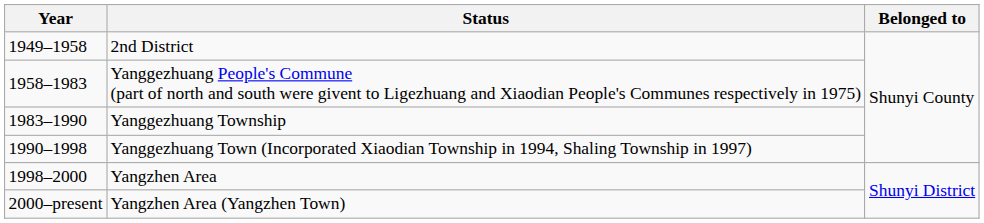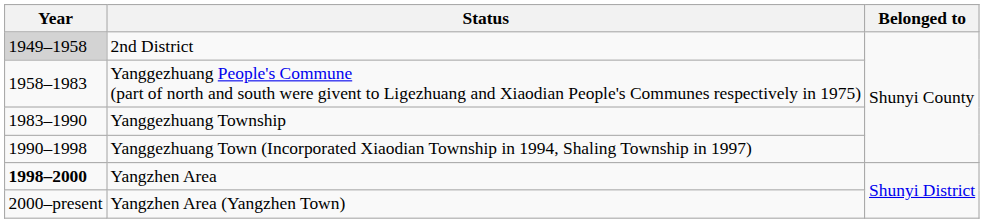(48, 45) no background -> (48, 45) lightgrey background
(48, 176) normal -> (48, 176) bold
